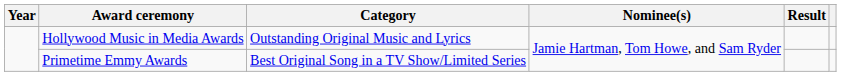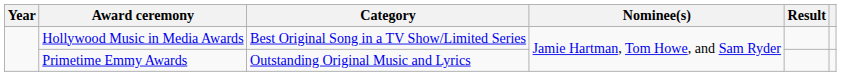(360, 37) Outstanding Original Music and Lyrics -> (388, 37) Best Original Song in a TV Show/Limited Series
(388, 60) Best Original Song in a TV Show/Limited Series -> (360, 60) Outstanding Original Music and Lyrics
